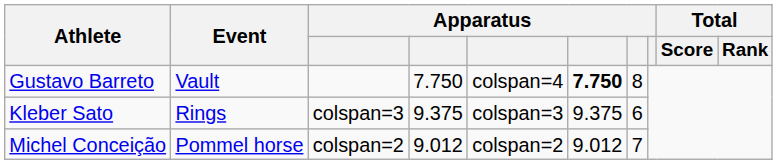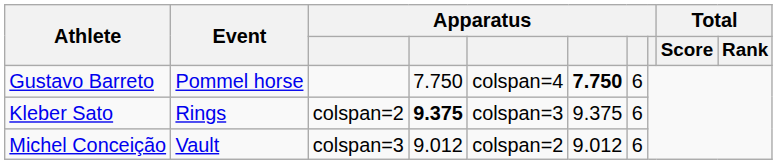(197, 82) Vault -> (239, 82) Pommel horse
(637, 82) 8 -> (637, 82) 6
(358, 113) colspan=3 -> (358, 113) colspan=2
(438, 113) normal -> (438, 113) bold
(239, 145) Pommel horse -> (197, 145) Vault
(358, 145) colspan=2 -> (358, 145) colspan=3
(637, 145) 7 -> (637, 145) 6
